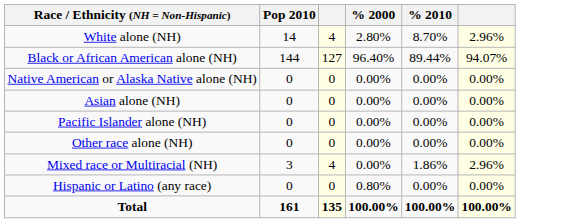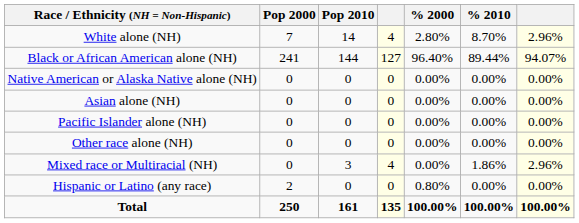+ column: (289, 15)
